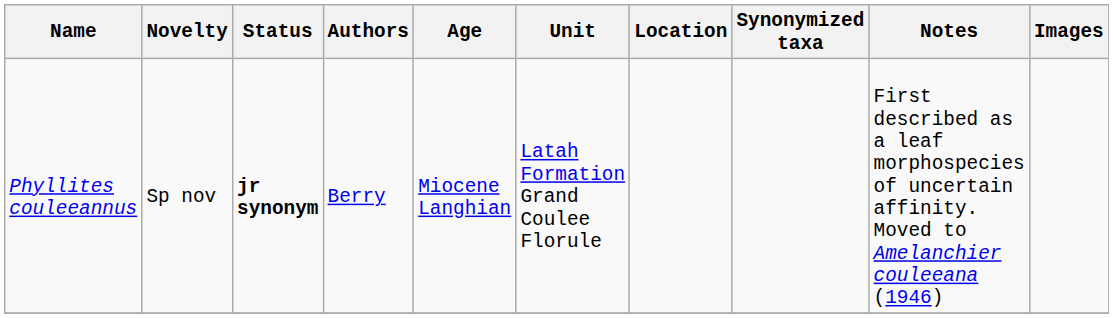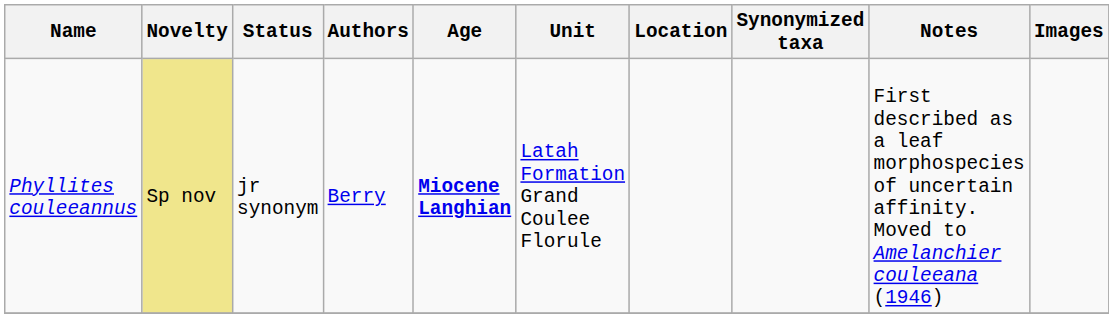(181, 197) no background -> (181, 197) khaki background
(278, 197) bold -> (278, 197) normal
(465, 197) normal -> (465, 197) bold
